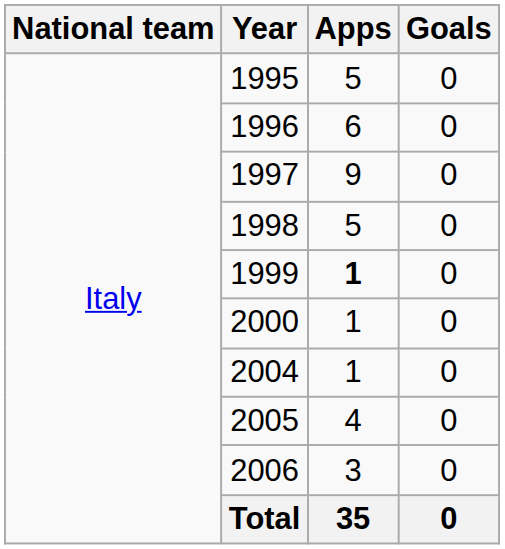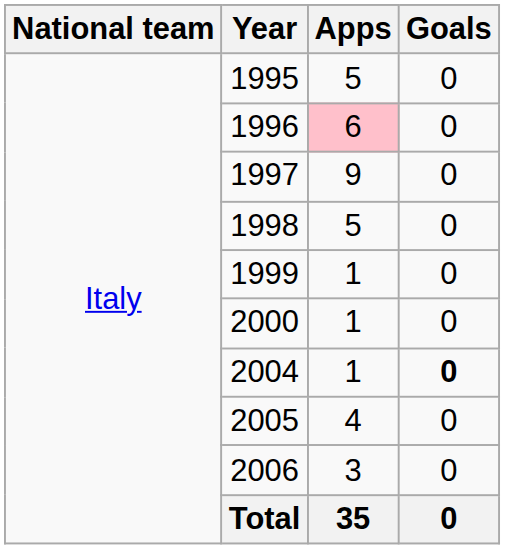(353, 126) no background -> (353, 126) pink background
(353, 273) bold -> (353, 273) normal
(449, 371) normal -> (449, 371) bold
